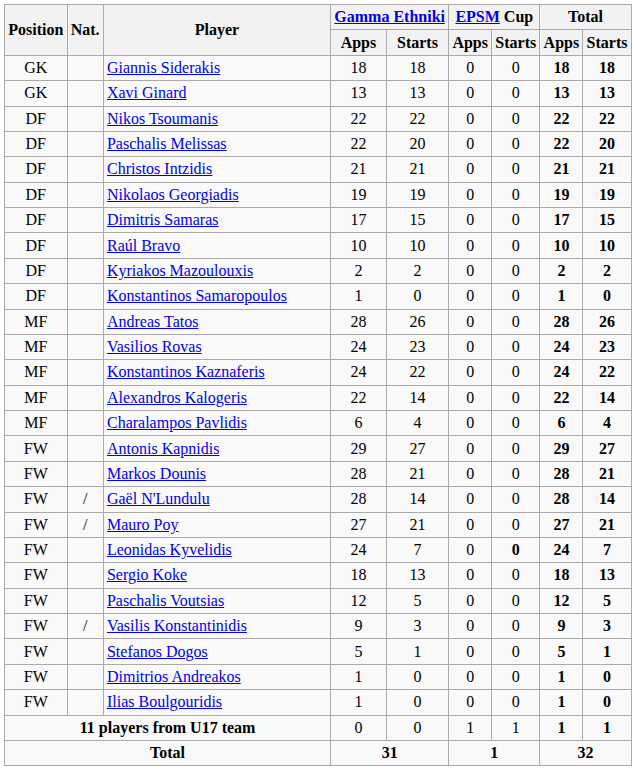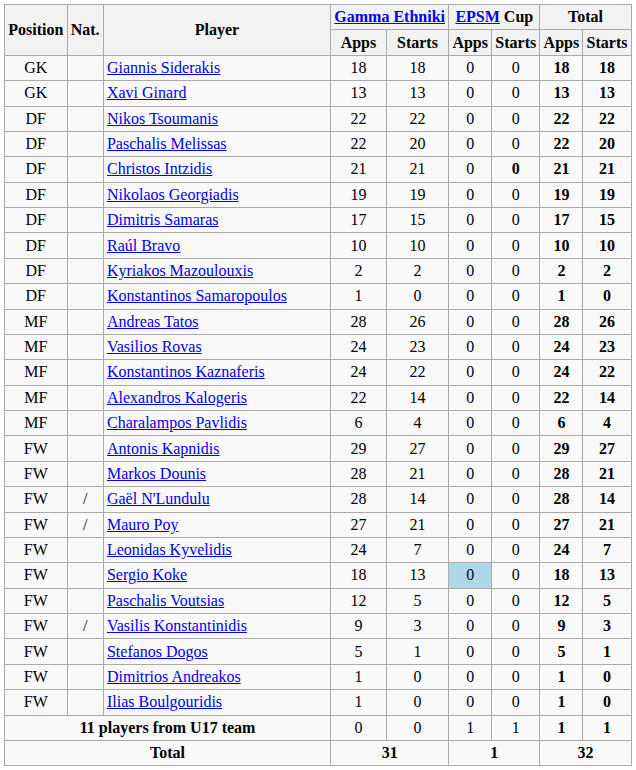(516, 169) normal -> (516, 169) bold
(516, 550) bold -> (516, 550) normal
(470, 575) no background -> (470, 575) lightblue background
